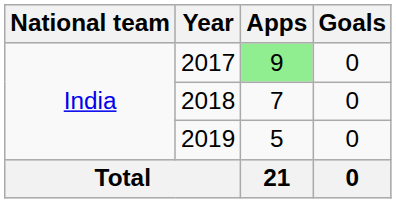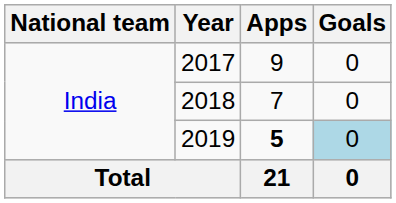(277, 62) lightgreen background -> (277, 62) no background
(277, 139) normal -> (277, 139) bold
(352, 139) no background -> (352, 139) lightblue background
